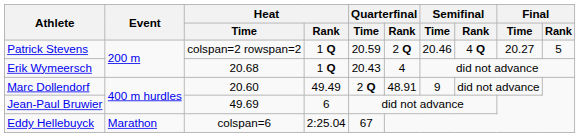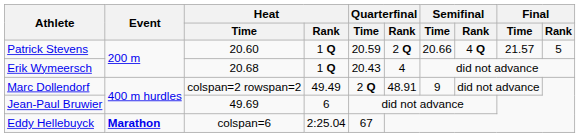(244, 50) colspan=2 rowspan=2 -> (244, 50) 20.60
(437, 50) 20.46 -> (437, 50) 20.66
(520, 50) 20.27 -> (520, 50) 21.57
(244, 87) 20.60 -> (244, 87) colspan=2 rowspan=2
(132, 124) normal -> (134, 124) bold
